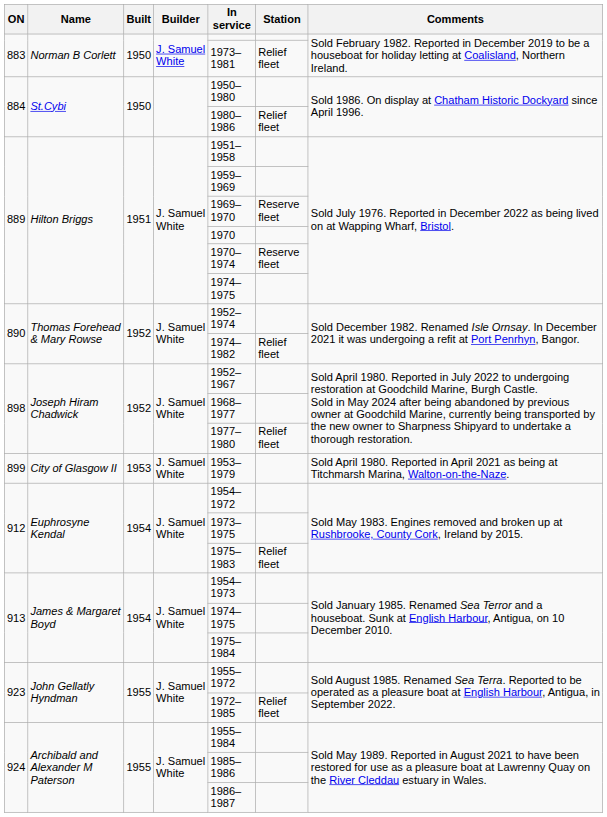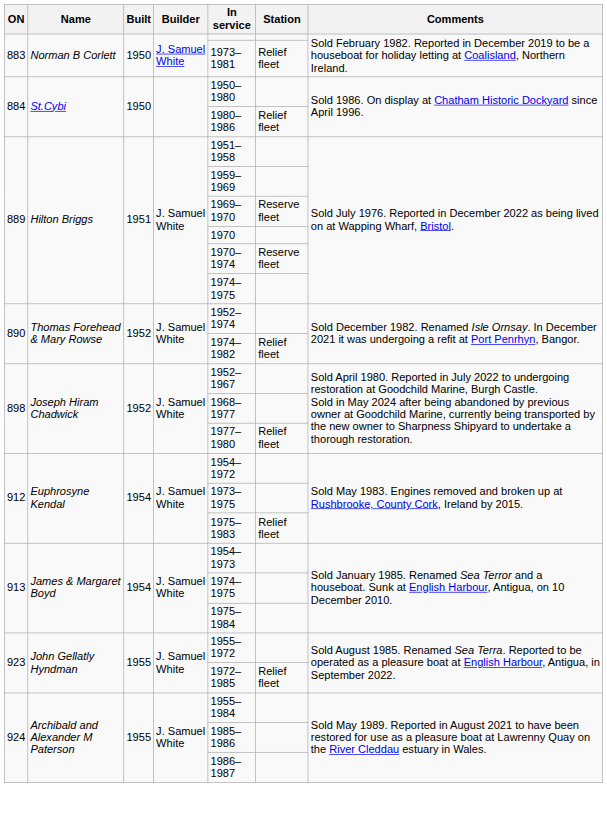- row: (16, 468)
